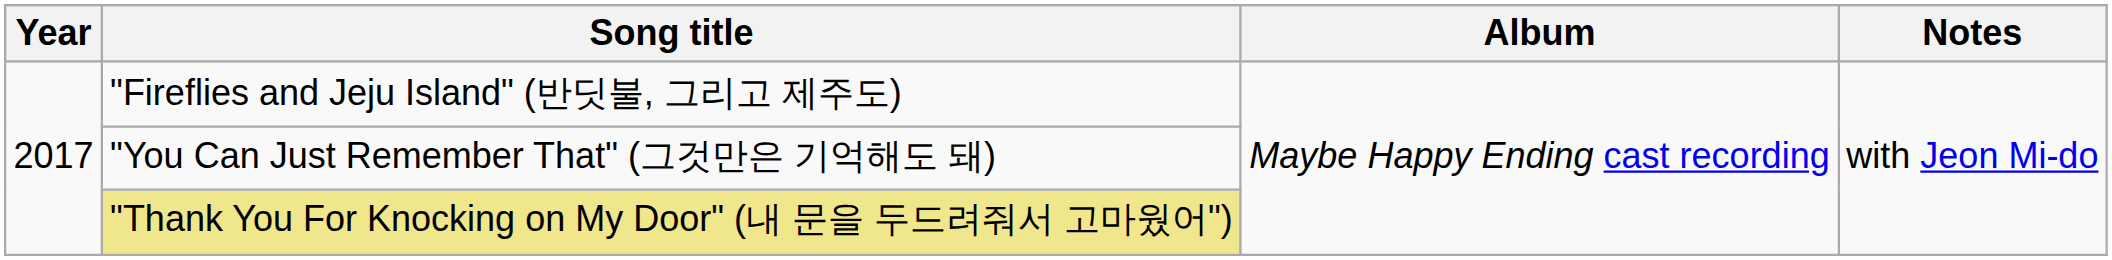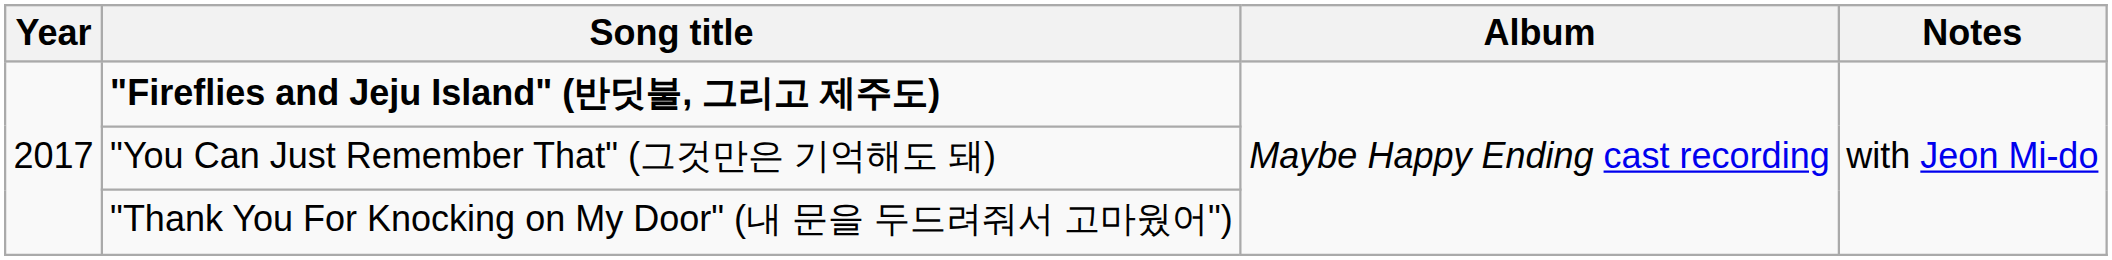(506, 92) normal -> (525, 92) bold
(671, 220) khaki background -> (671, 220) no background
